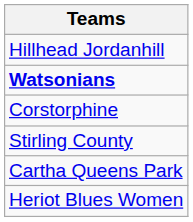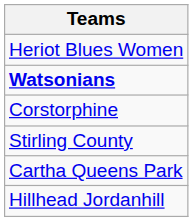(87, 49) Hillhead Jordanhill -> (96, 49) Heriot Blues Women
(96, 200) Heriot Blues Women -> (87, 200) Hillhead Jordanhill
